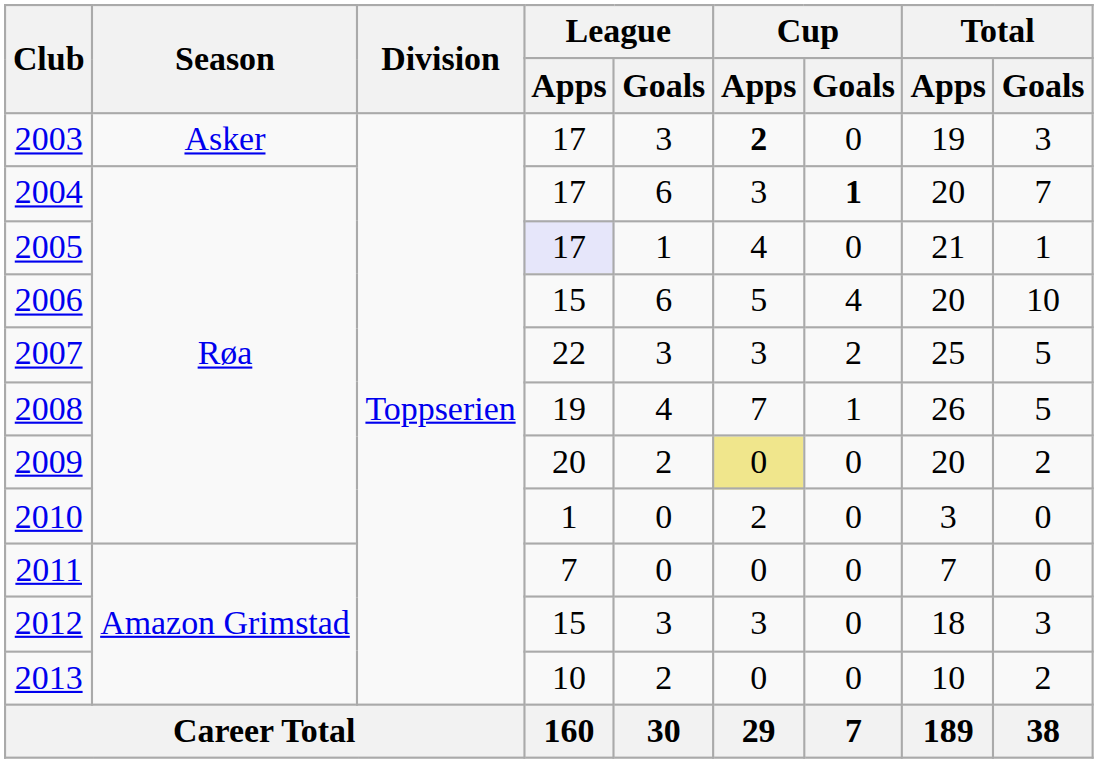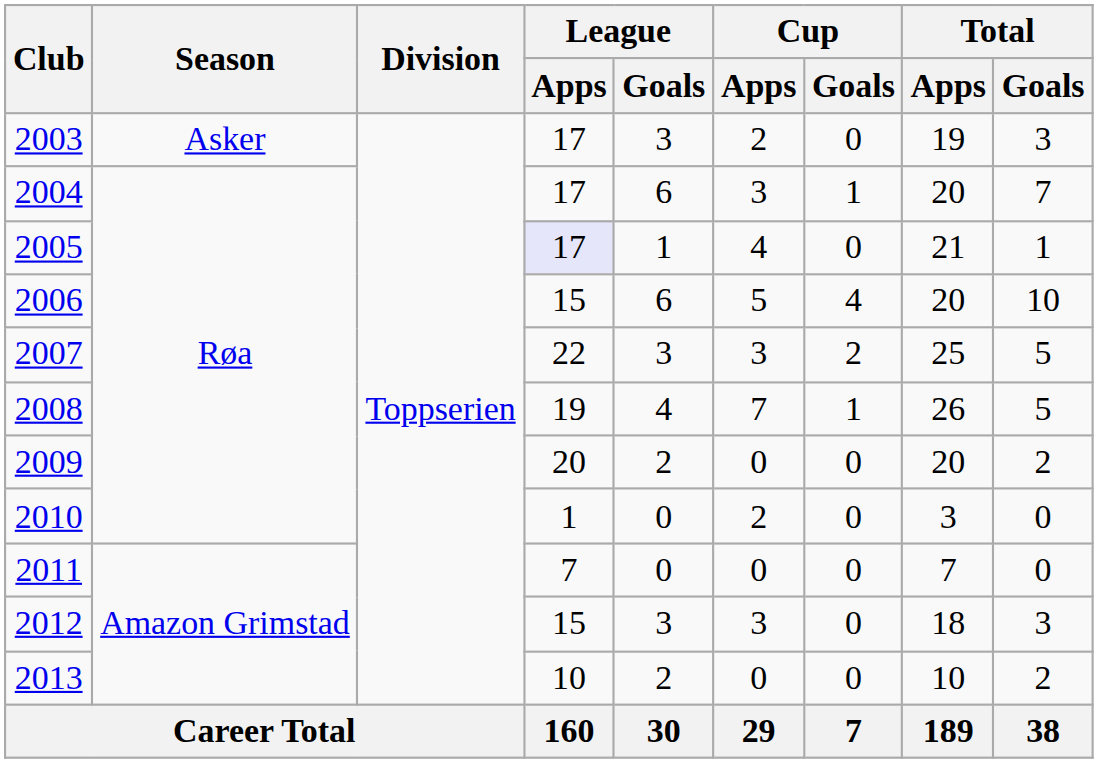(759, 138) bold -> (759, 138) normal
(853, 192) bold -> (853, 192) normal
(759, 461) khaki background -> (759, 461) no background
